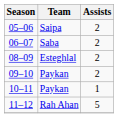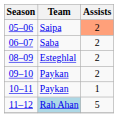(97, 27) no background -> (97, 27) lightsalmon background
(59, 105) no background -> (59, 105) lightblue background
